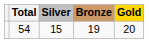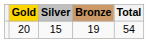columns swapped: (129, 13) <-> (24, 13)
